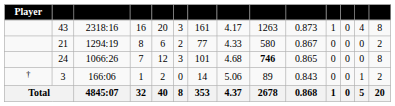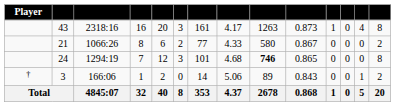(102, 43) 1294:19 -> (102, 43) 1066:26
(102, 59) 1066:26 -> (102, 59) 1294:19
